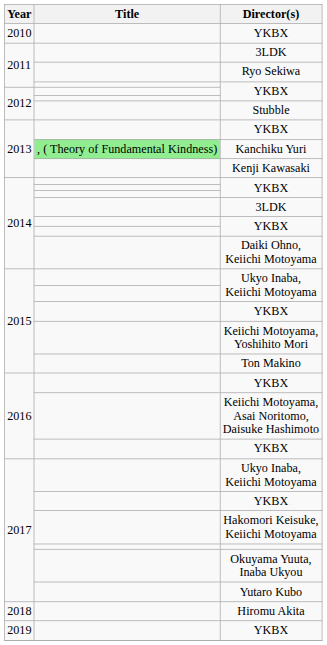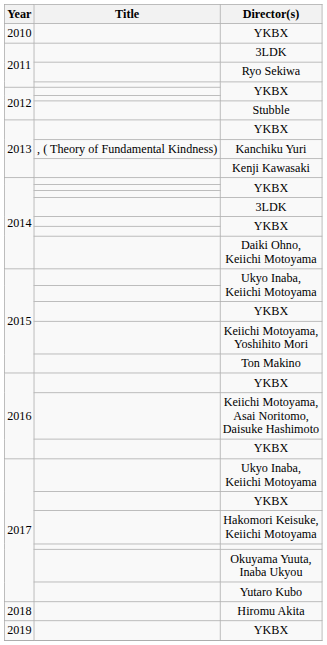(127, 149) lightgreen background -> (127, 149) no background
